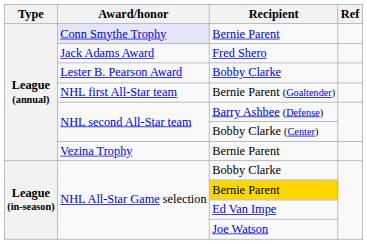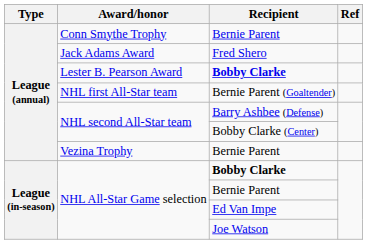(113, 33) lavender background -> (113, 33) no background
(247, 72) normal -> (249, 72) bold
(247, 170) normal -> (249, 170) bold
(246, 190) gold background -> (246, 190) no background
